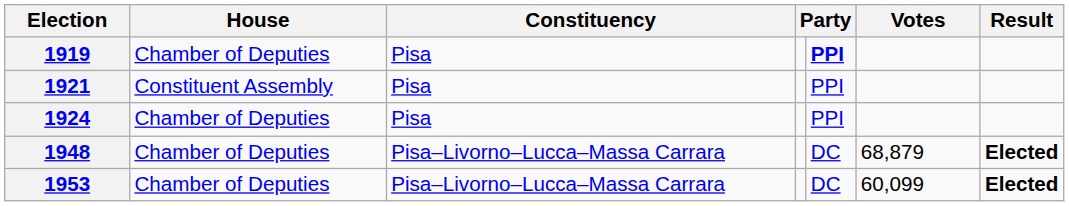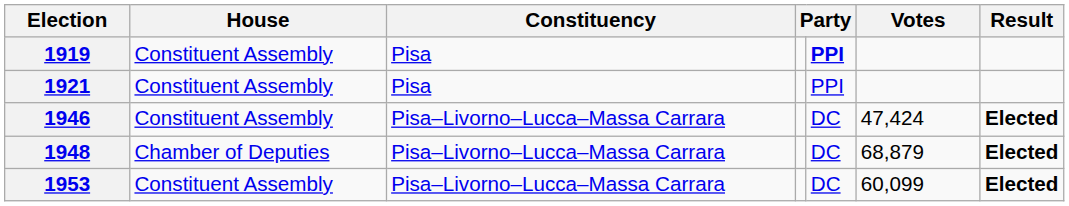(232, 53) Chamber of Deputies -> (234, 53) Constituent Assembly
- row: (67, 119)
+ row: (67, 119)
(232, 184) Chamber of Deputies -> (234, 184) Constituent Assembly
